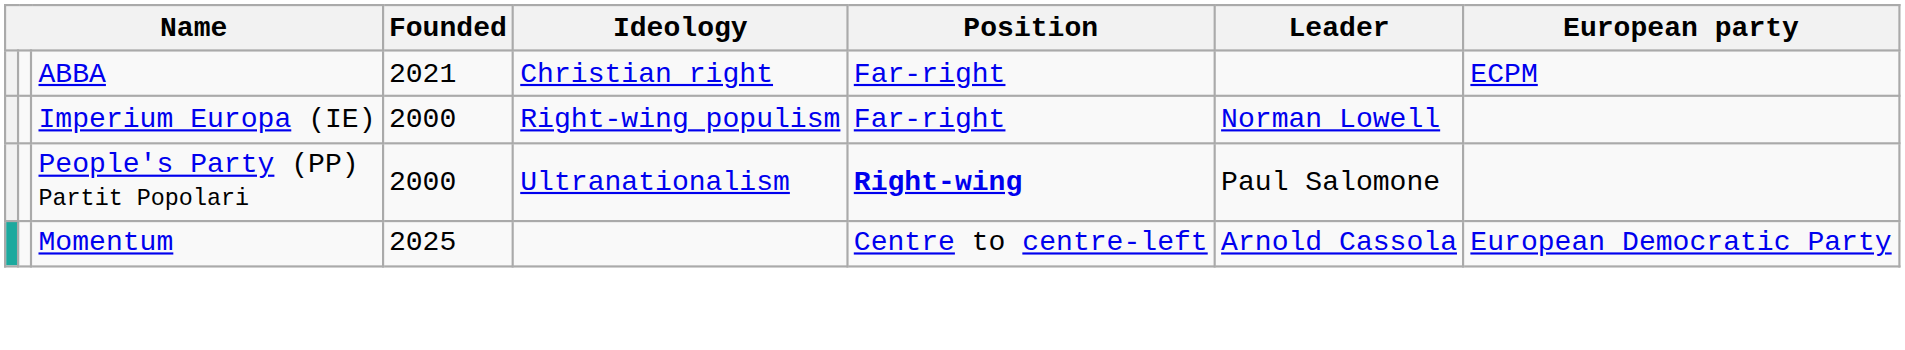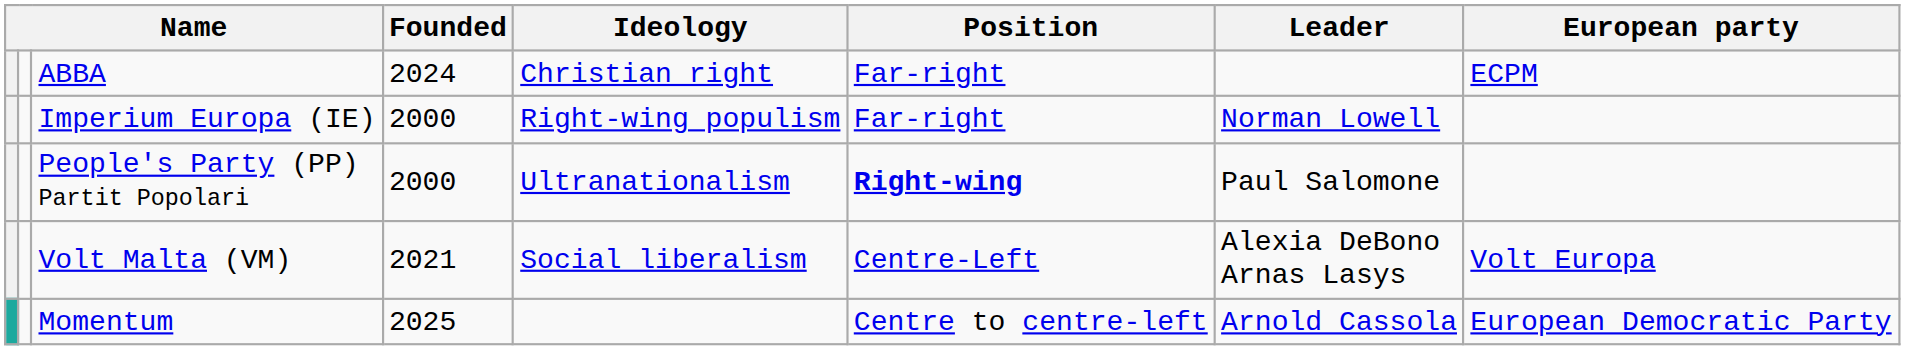(423, 74) 2021 -> (423, 74) 2024
+ row: (165, 260)
